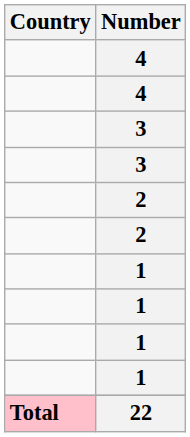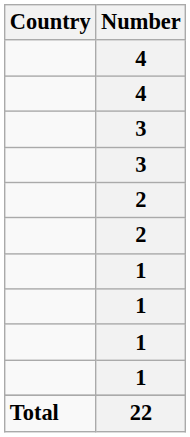(34, 413) pink background -> (34, 413) no background
